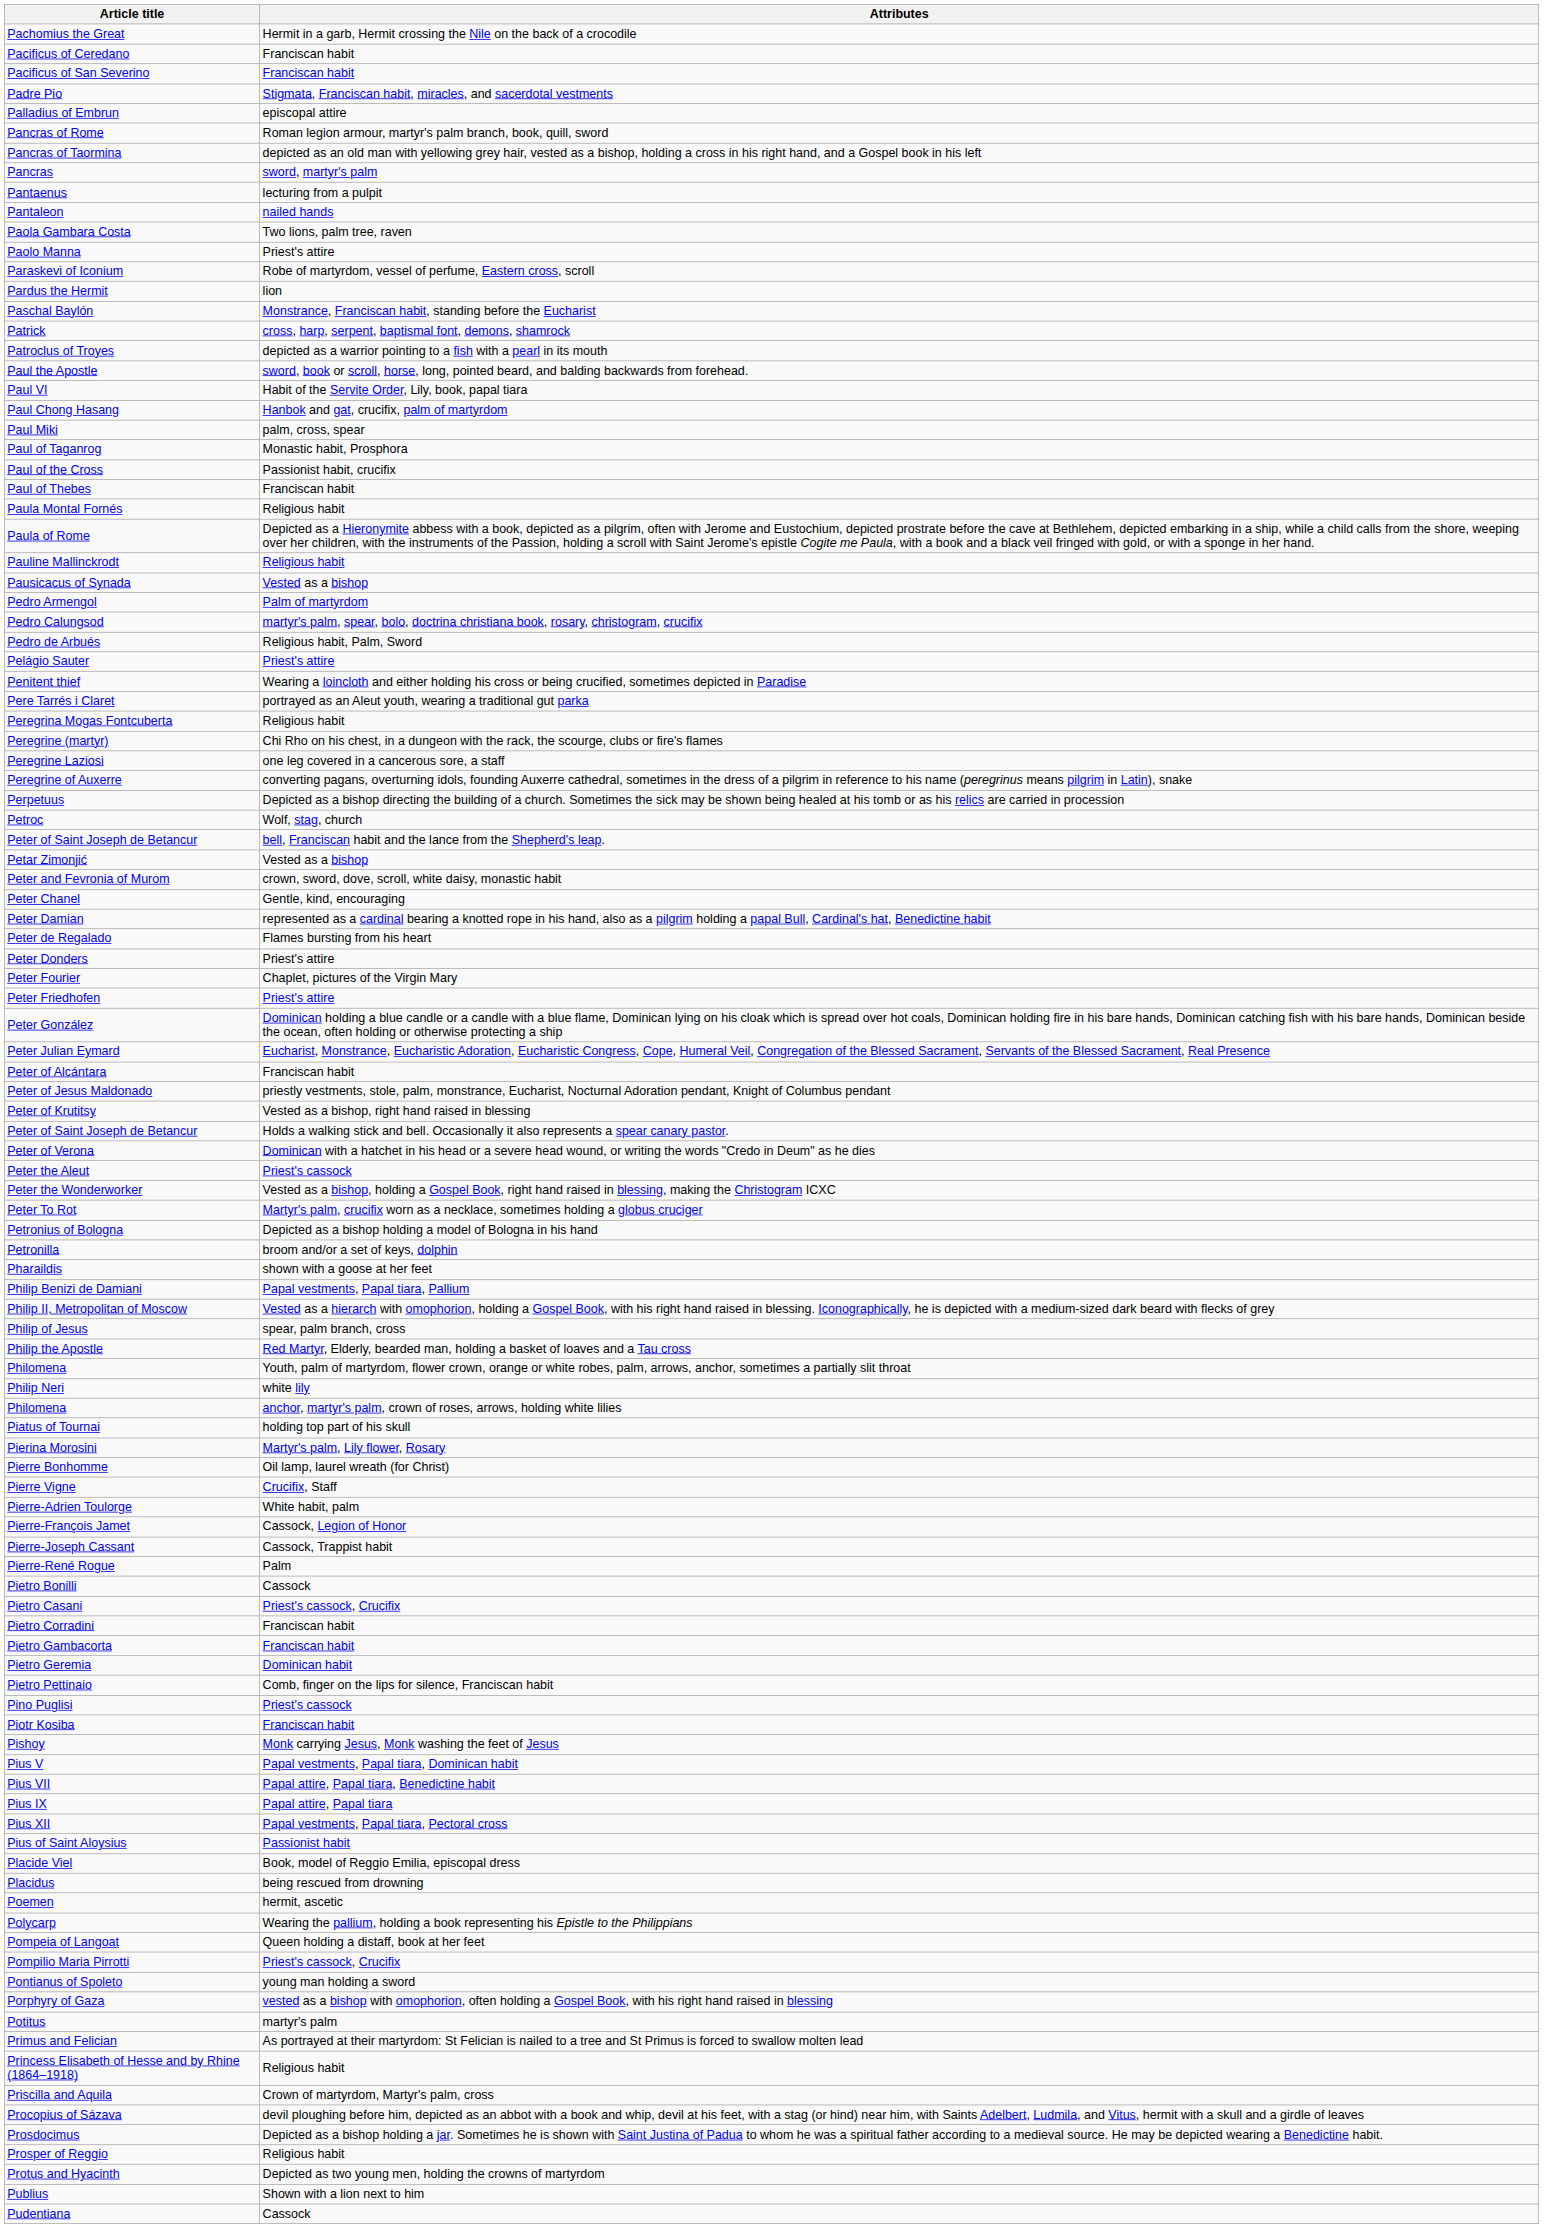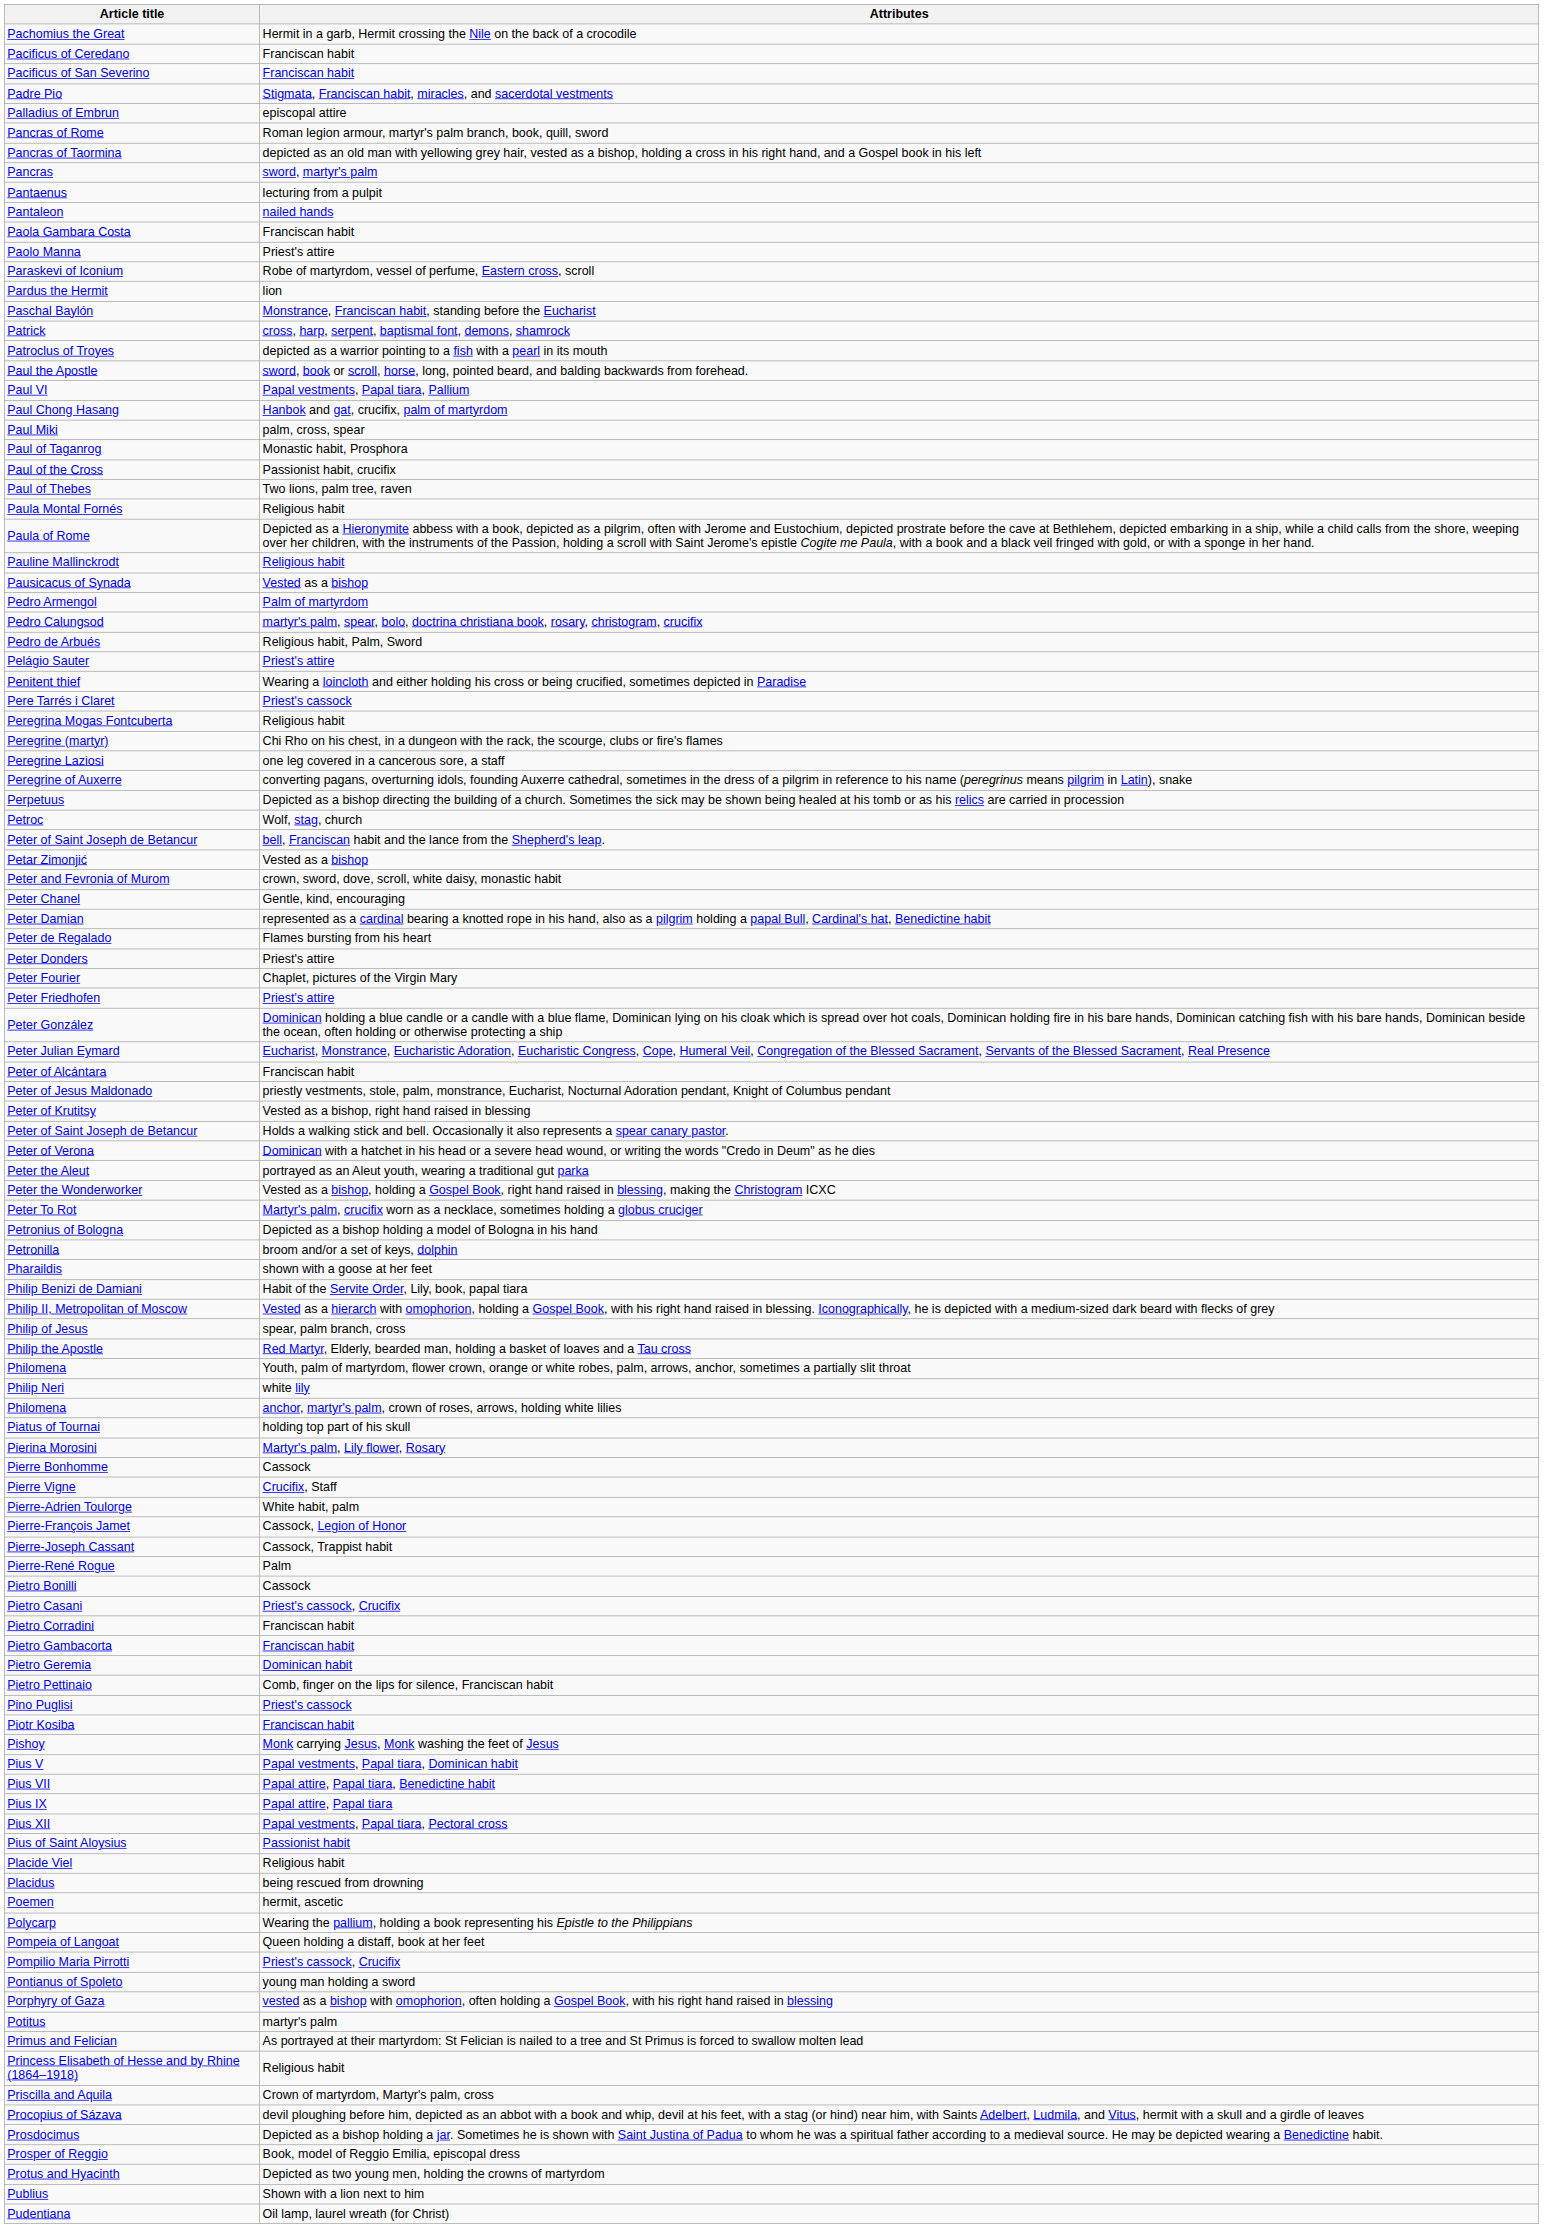(337, 232) Two lions, palm tree, raven -> (308, 232) Franciscan habit
(395, 390) Habit of the Servite Order, Lily, book, papal tiara -> (366, 390) Papal vestments, Papal tiara, Pallium
(308, 489) Franciscan habit -> (337, 489) Two lions, palm tree, raven
(426, 701) portrayed as an Aleut youth, wearing a traditional gut parka -> (307, 701) Priest's cassock
(307, 1170) Priest's cassock -> (426, 1170) portrayed as an Aleut youth, wearing a traditional gut parka
(366, 1289) Papal vestments, Papal tiara, Pallium -> (395, 1289) Habit of the Servite Order, Lily, book, papal tiara
(356, 1467) Oil lamp, laurel wreath (for Christ) -> (287, 1467) Cassock
(391, 1863) Book, model of Reggio Emilia, episcopal dress -> (304, 1863) Religious habit
(304, 2154) Religious habit -> (391, 2154) Book, model of Reggio Emilia, episcopal dress
(287, 2213) Cassock -> (356, 2213) Oil lamp, laurel wreath (for Christ)
